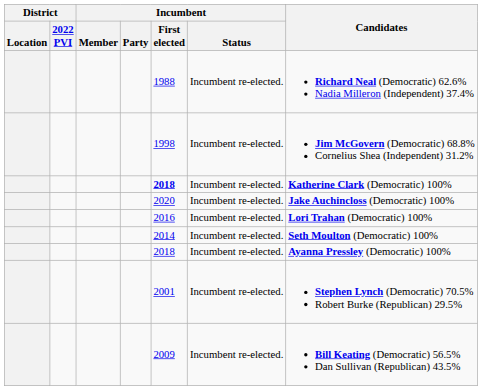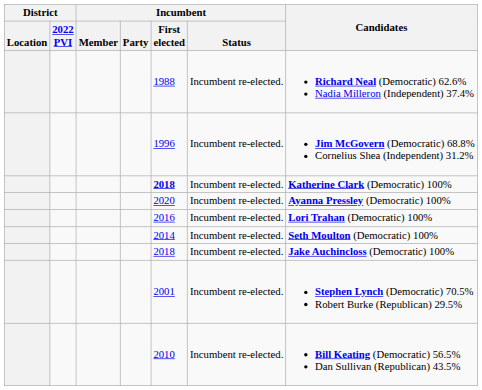(164, 144) 1998 -> (164, 144) 1996
(371, 201) Jake Auchincloss (Democratic) 100% -> (370, 201) Ayanna Pressley (Democratic) 100%
(370, 252) Ayanna Pressley (Democratic) 100% -> (371, 252) Jake Auchincloss (Democratic) 100%
(164, 354) 2009 -> (164, 354) 2010
